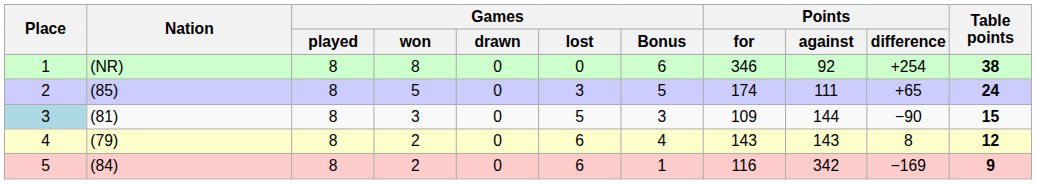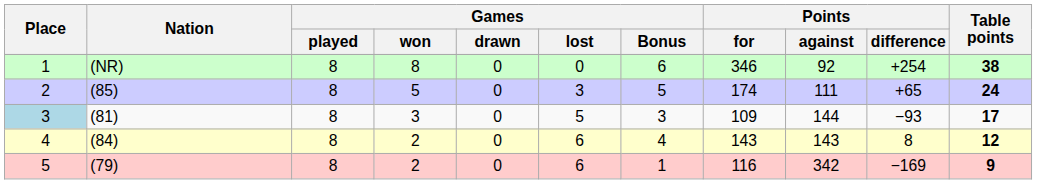(908, 116) −90 -> (908, 116) −93
(990, 116) 15 -> (990, 116) 17
(104, 141) (79) -> (104, 141) (84)
(104, 166) (84) -> (104, 166) (79)
